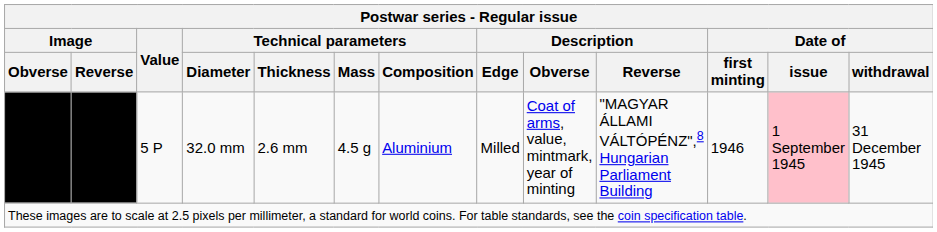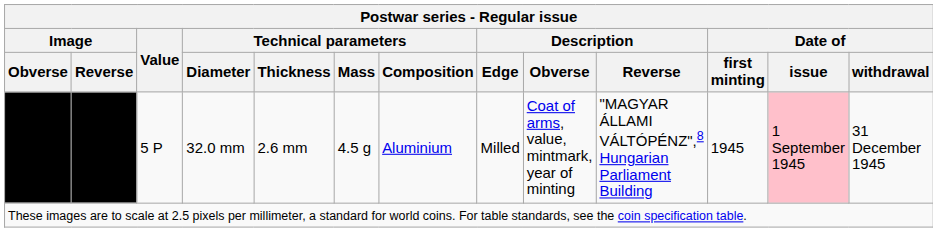(727, 148) 1946 -> (727, 148) 1945
